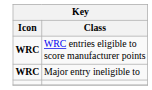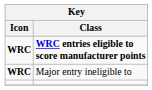(95, 50) normal -> (91, 50) bold
